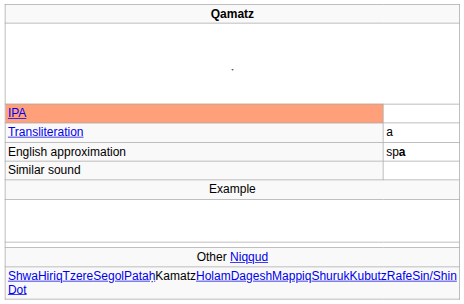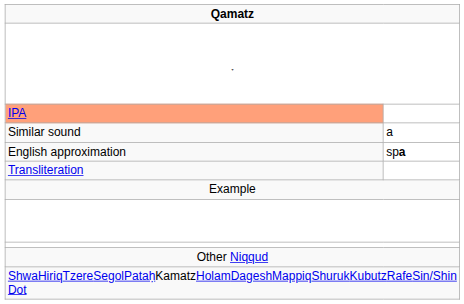(46, 132) Transliteration -> (44, 132) Similar sound
(44, 170) Similar sound -> (46, 170) Transliteration
